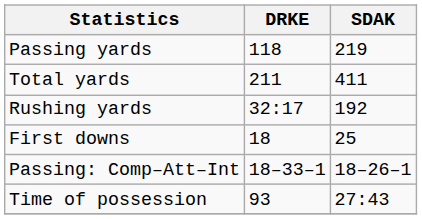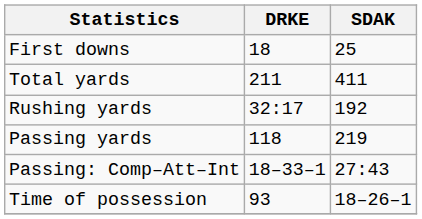rows swapped: (70, 139) <-> (81, 50)
(373, 169) 18–26–1 -> (362, 169) 27:43
(362, 199) 27:43 -> (373, 199) 18–26–1
